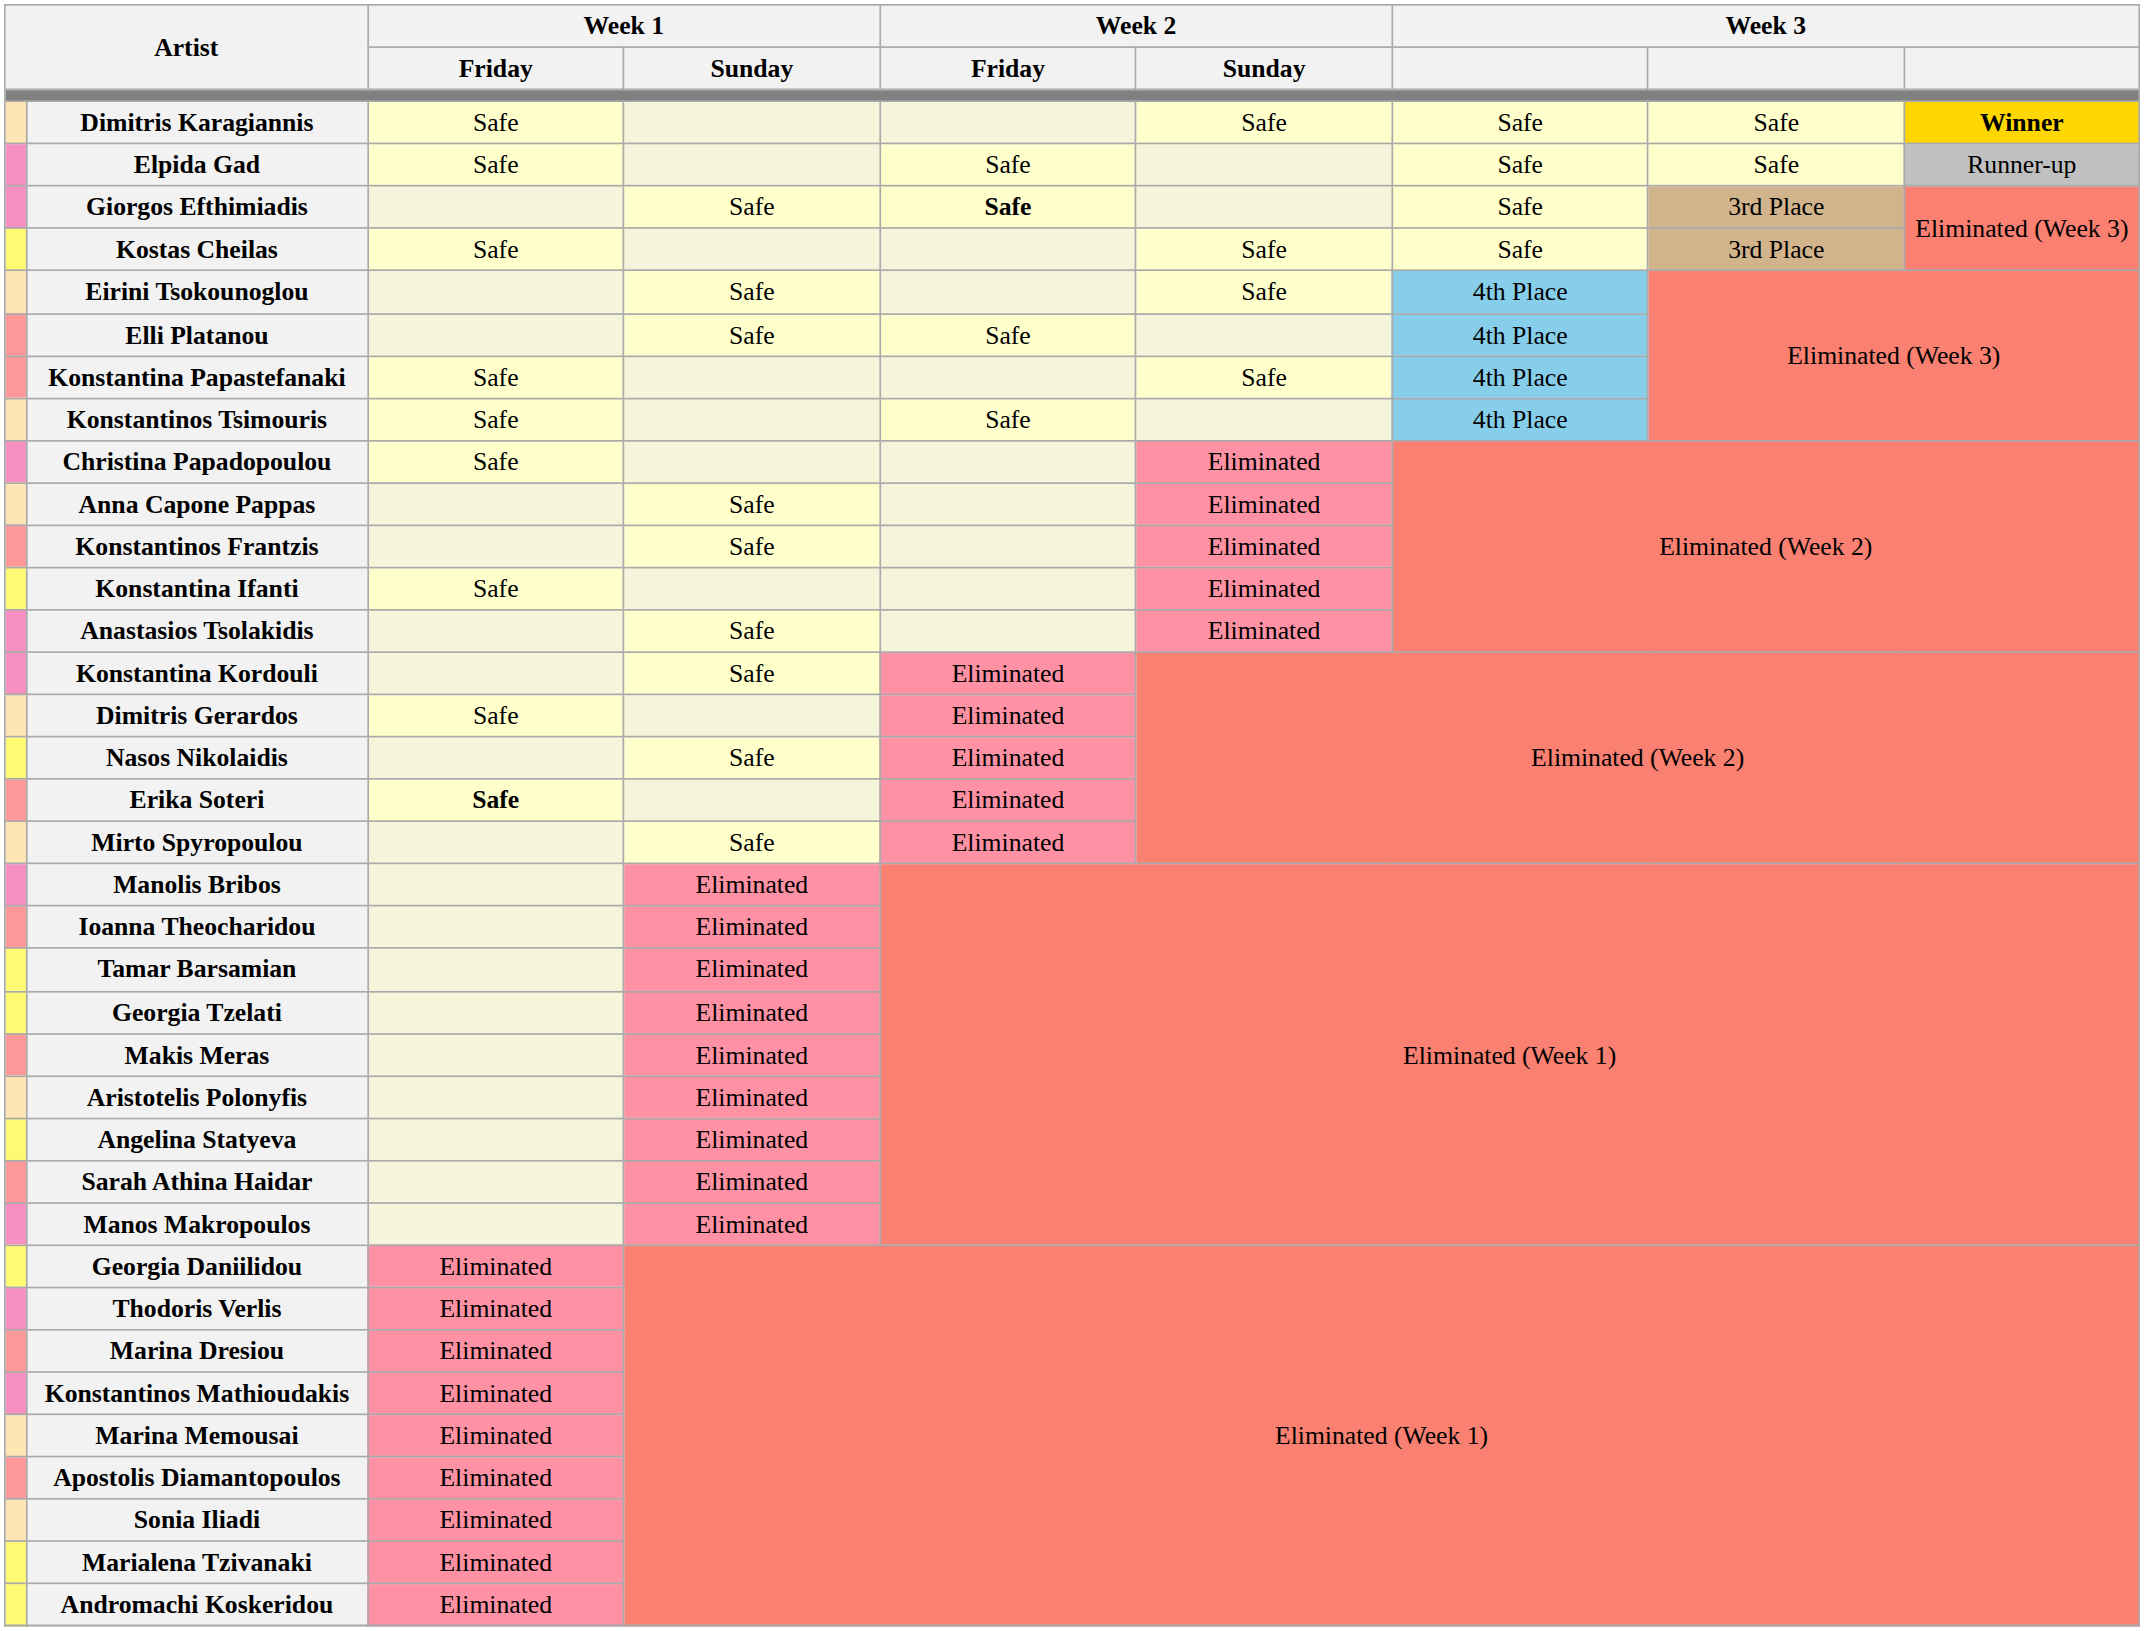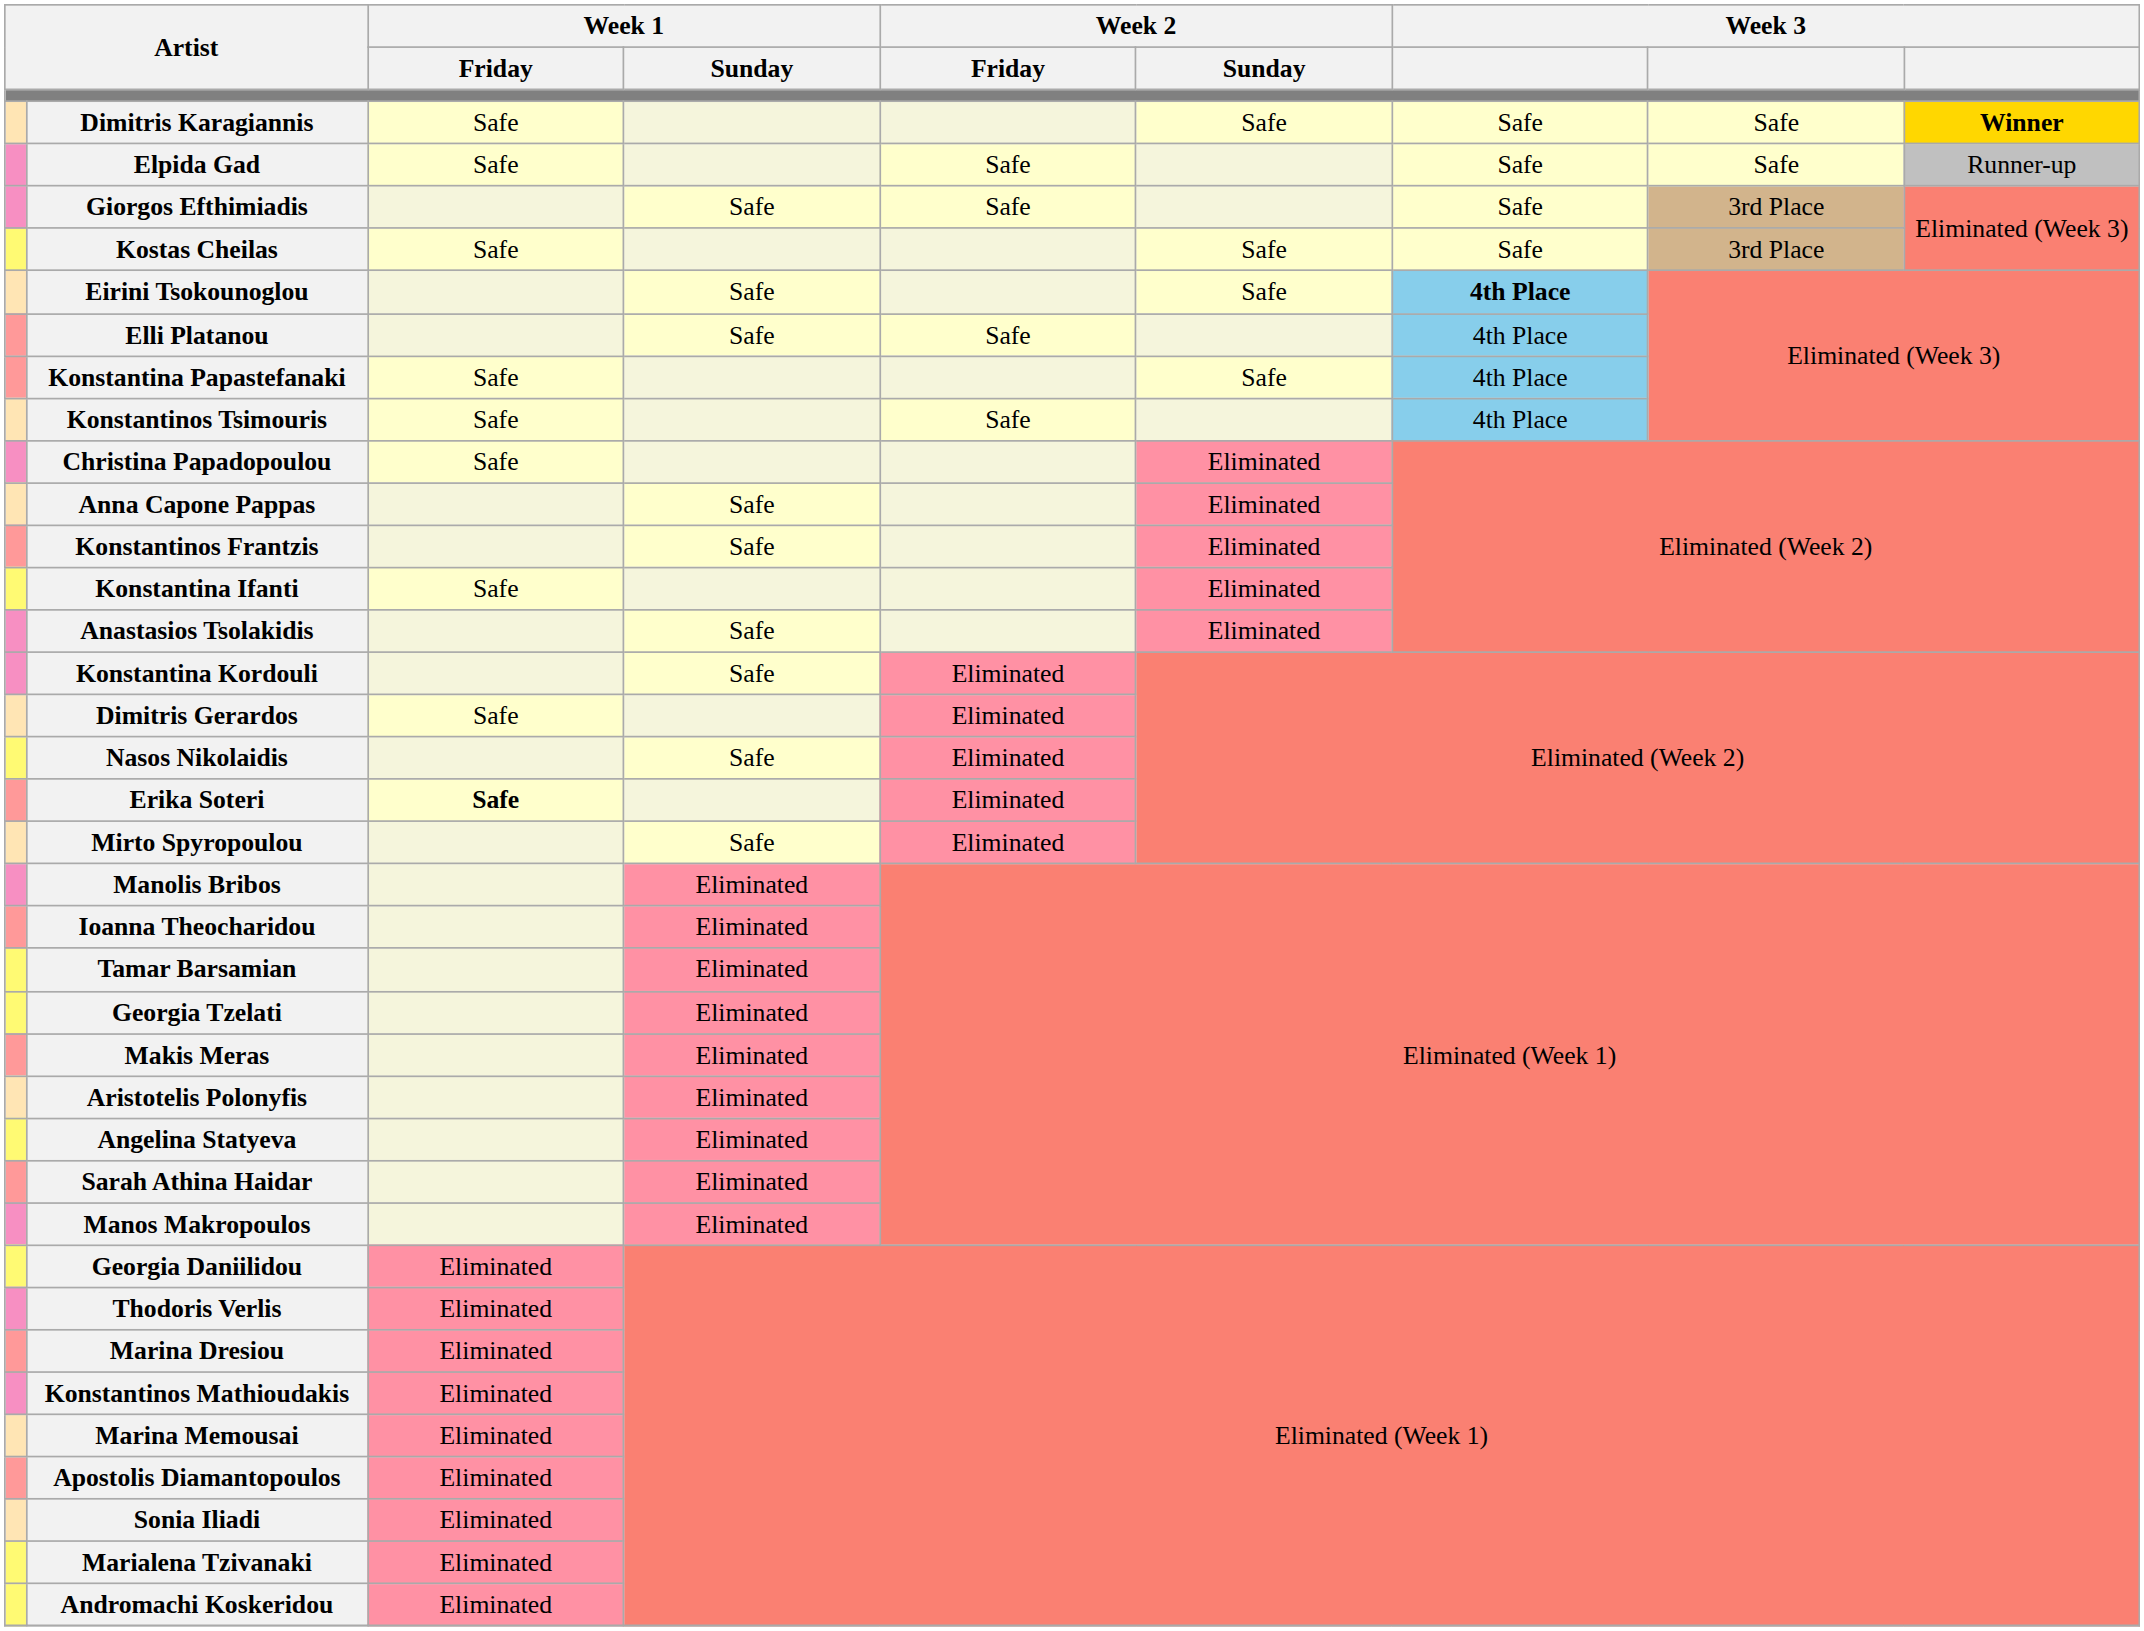(1008, 207) bold -> (1008, 207) normal
(1520, 291) normal -> (1520, 291) bold
